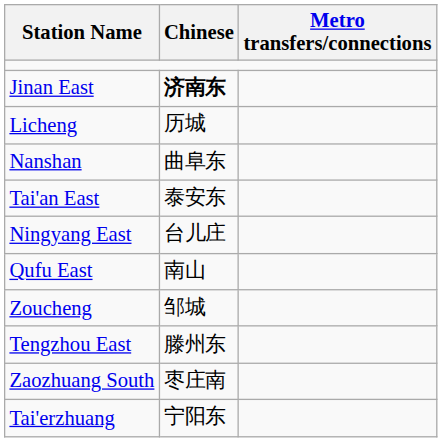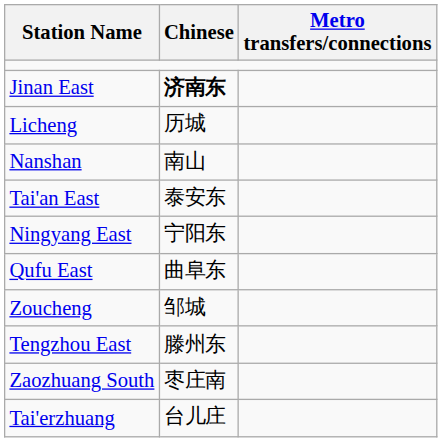(195, 160) 曲阜东 -> (185, 160) 南山
(195, 234) 台儿庄 -> (195, 234) 宁阳东
(185, 270) 南山 -> (195, 270) 曲阜东
(195, 417) 宁阳东 -> (195, 417) 台儿庄
